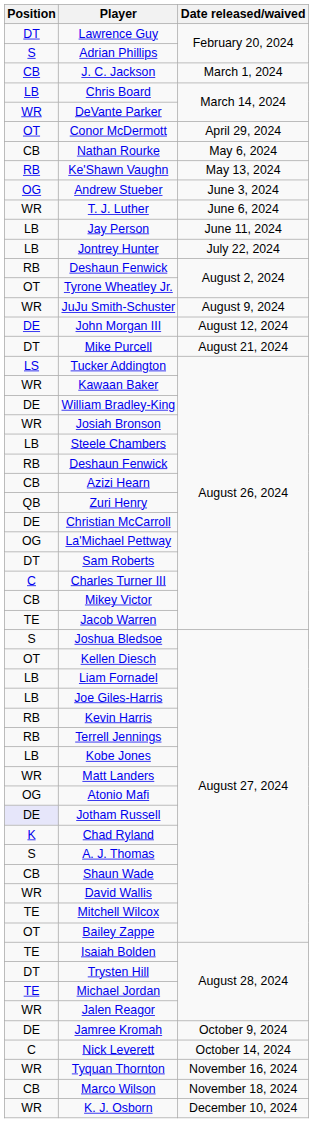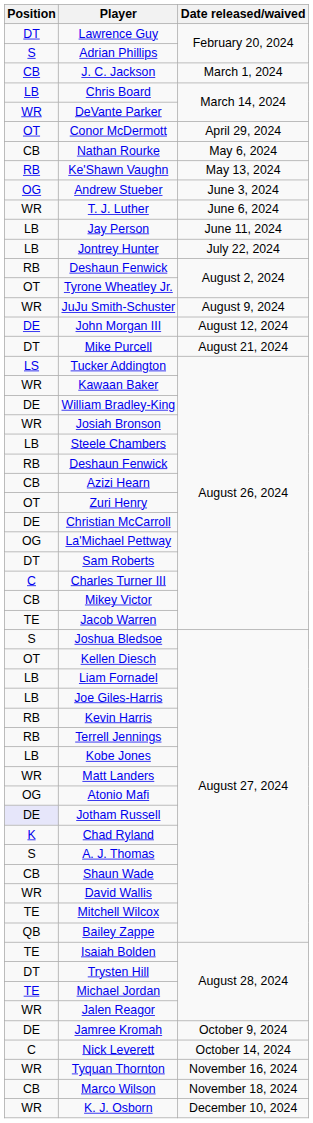(32, 502) QB -> (32, 502) OT
(32, 932) OT -> (32, 932) QB
